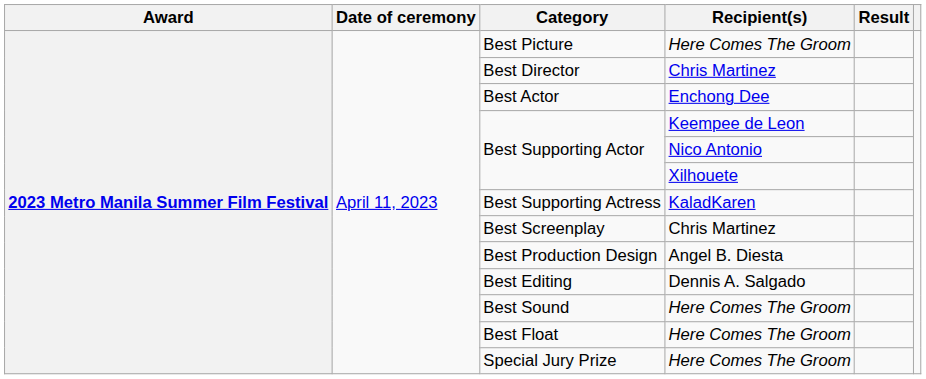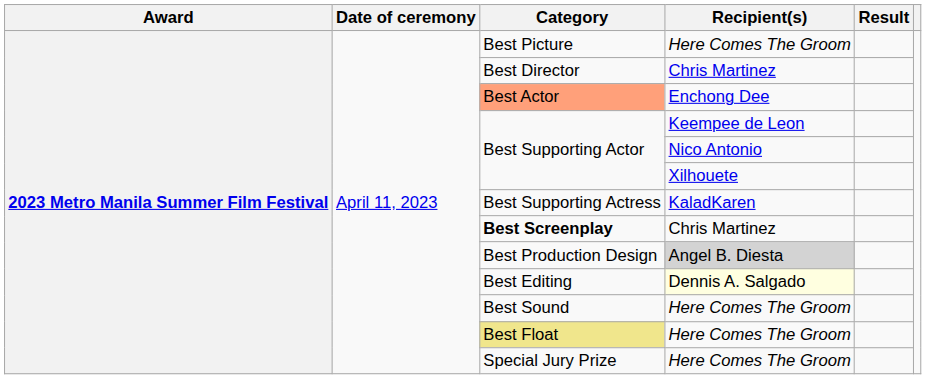(521, 96) no background -> (521, 96) lightsalmon background
(544, 228) normal -> (548, 228) bold
(726, 255) no background -> (726, 255) lightgrey background
(737, 281) no background -> (737, 281) lightyellow background
(521, 334) no background -> (521, 334) khaki background
